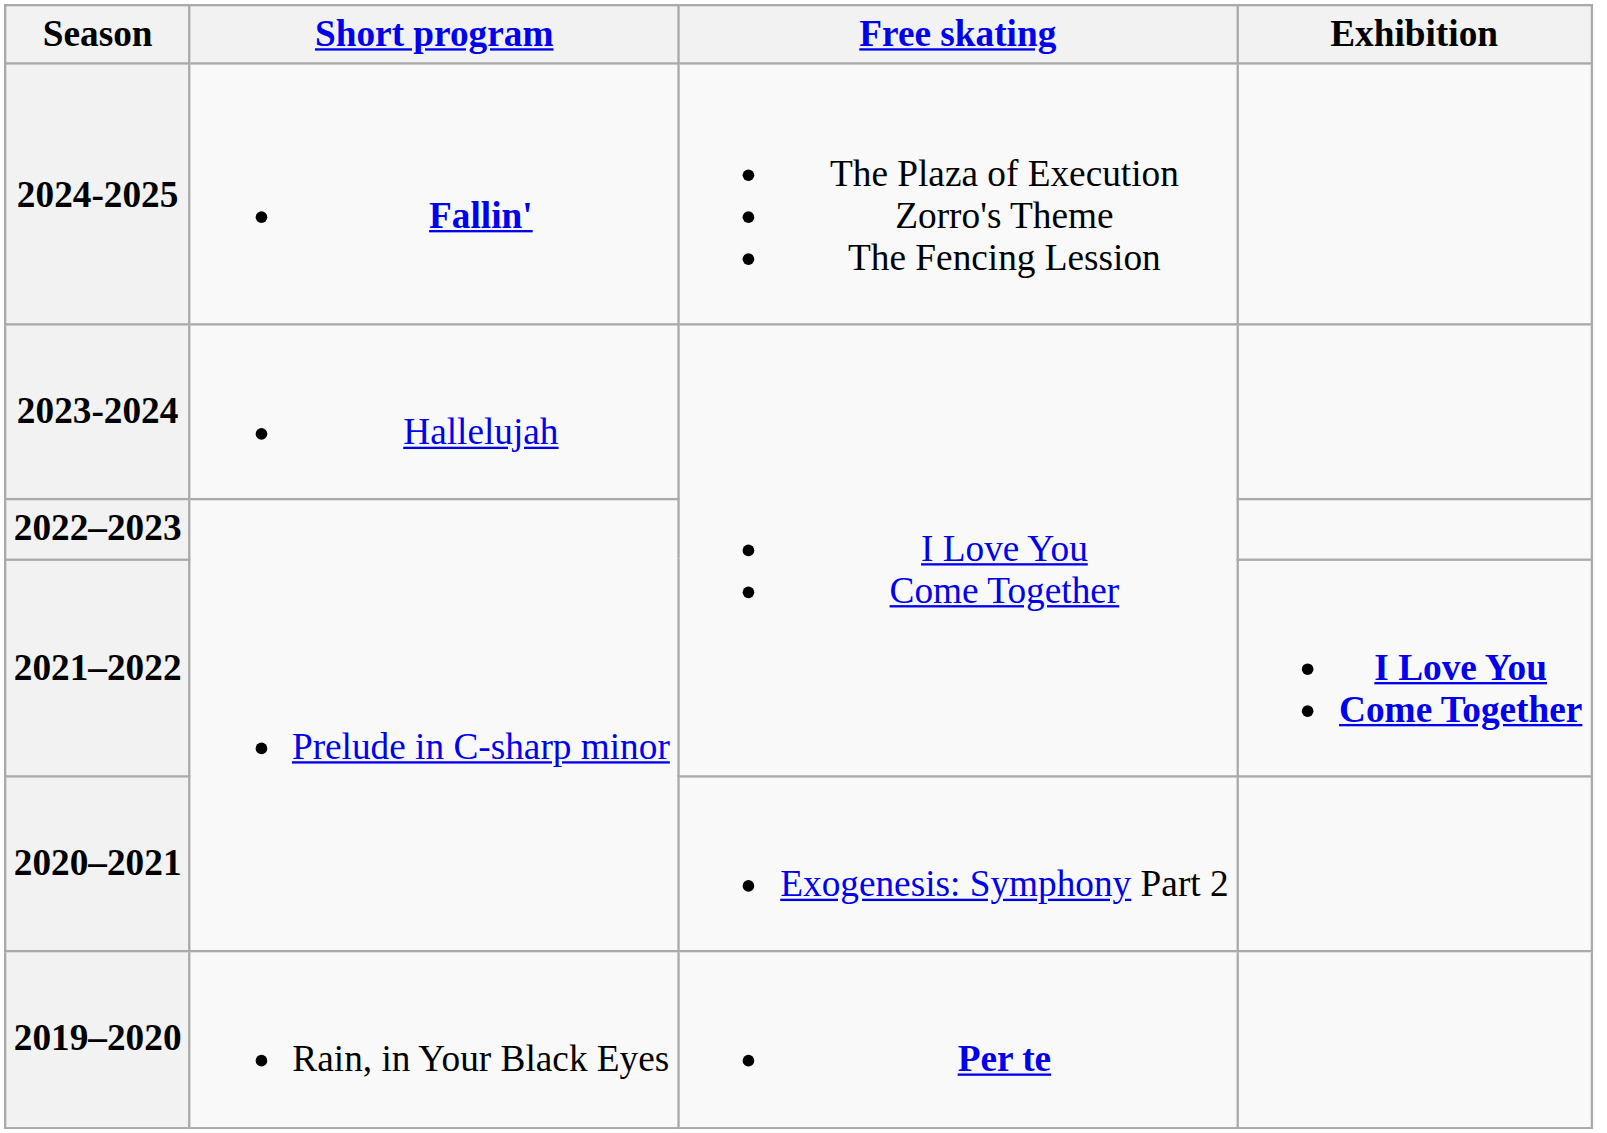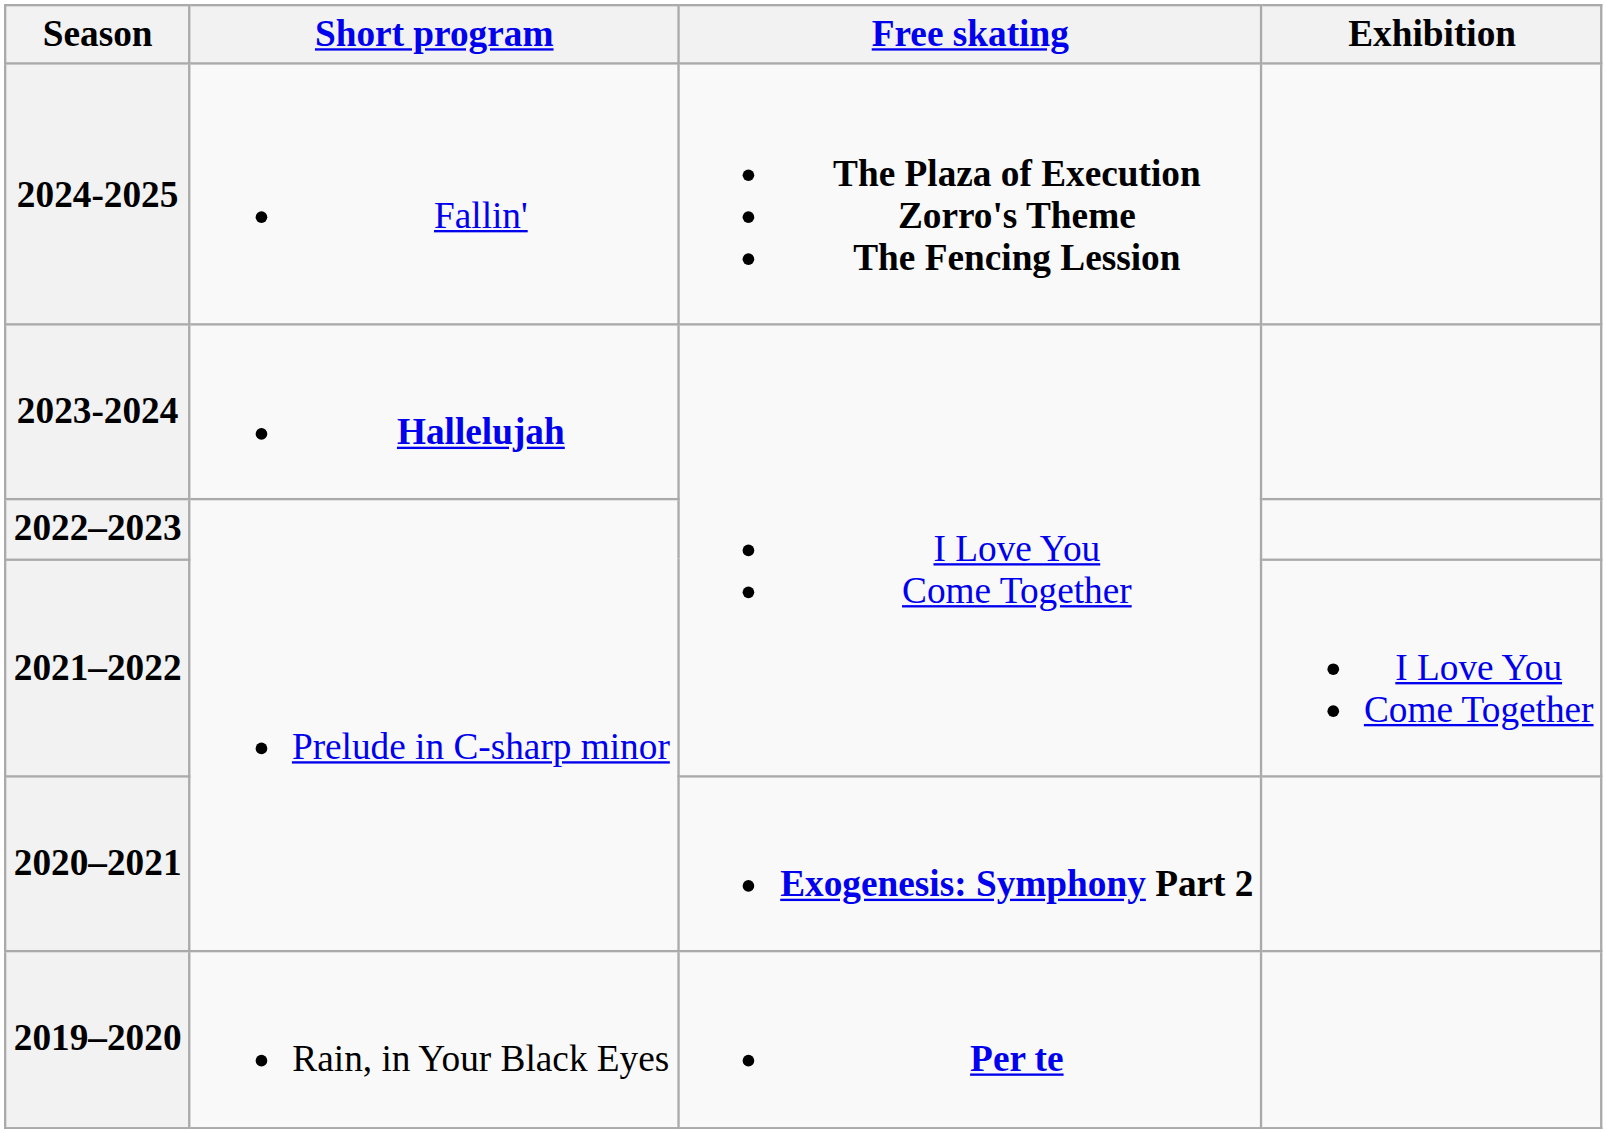(434, 215) bold -> (434, 215) normal
(958, 215) normal -> (970, 215) bold
(434, 433) normal -> (434, 433) bold
(1414, 688) bold -> (1432, 688) normal
(958, 885) normal -> (970, 885) bold
